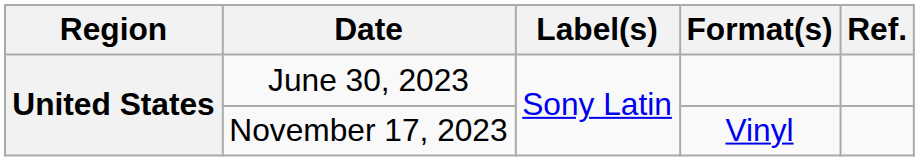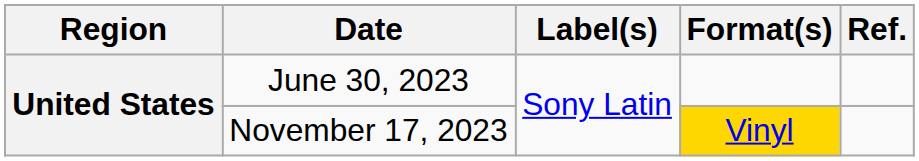(760, 130) no background -> (760, 130) gold background
